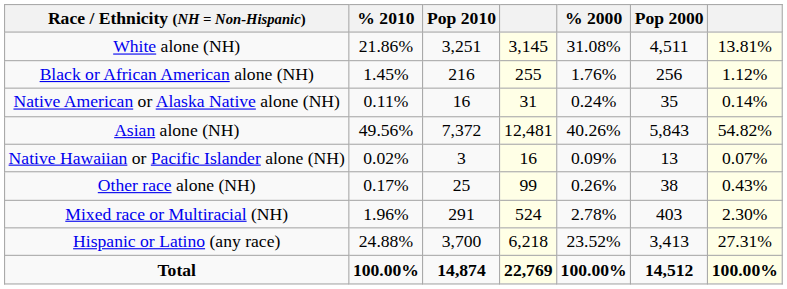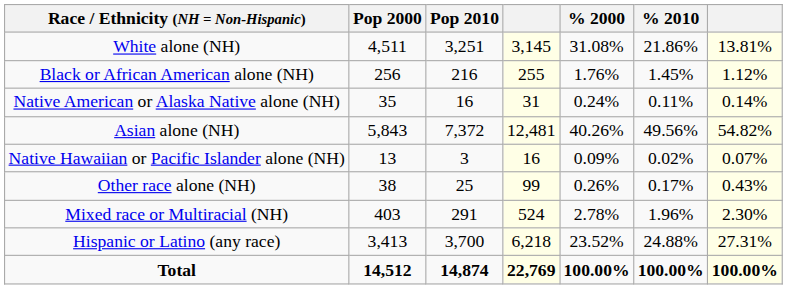columns swapped: (669, 18) <-> (386, 18)
